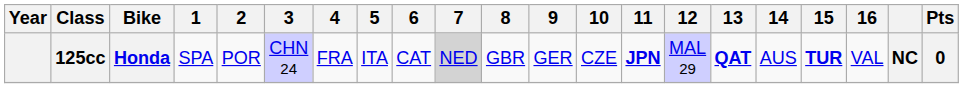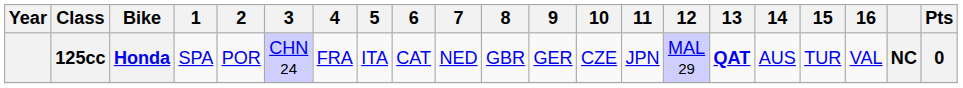(459, 57) lightgrey background -> (459, 57) no background
(643, 57) bold -> (643, 57) normal
(824, 57) bold -> (823, 57) normal
